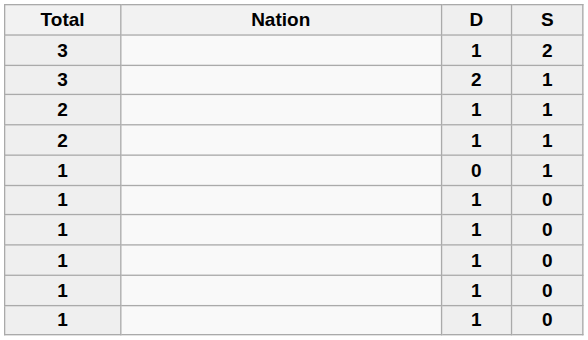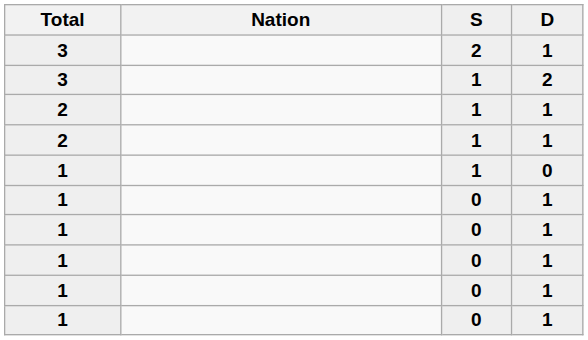columns swapped: (547, 20) <-> (476, 20)
